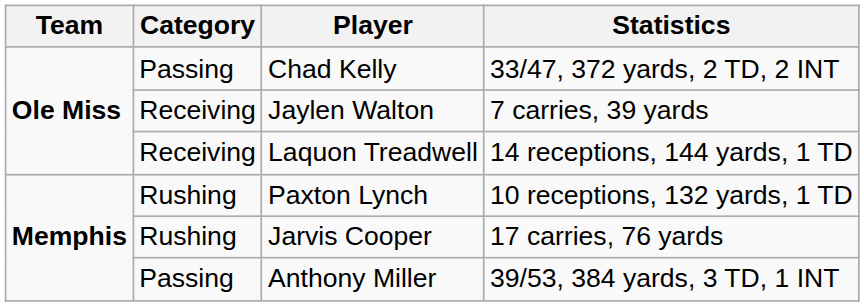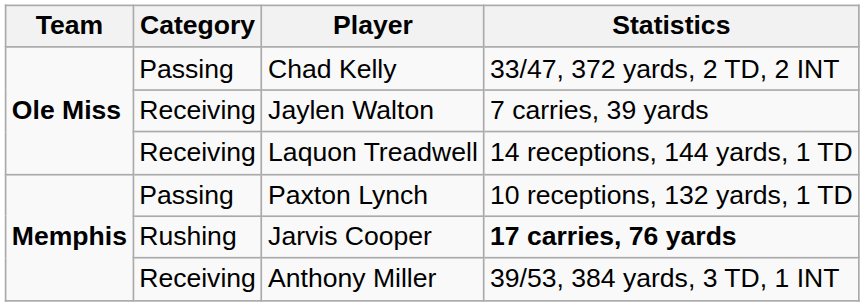(188, 194) Rushing -> (186, 194) Passing
(607, 236) normal -> (613, 236) bold
(186, 278) Passing -> (198, 278) Receiving
